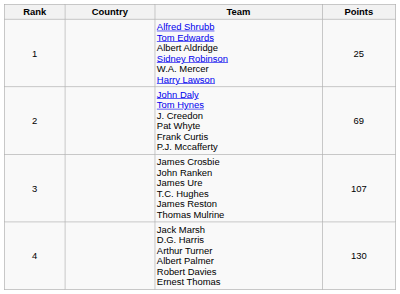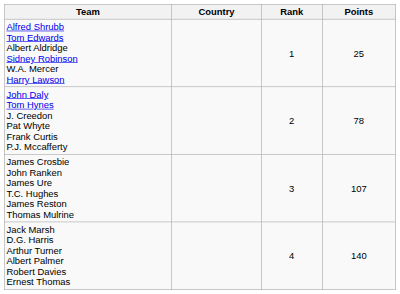columns swapped: (35, 12) <-> (238, 12)
(359, 121) 69 -> (359, 121) 78
(359, 256) 130 -> (359, 256) 140
